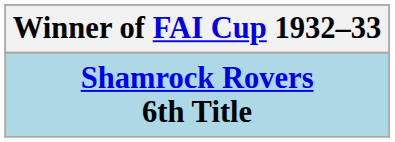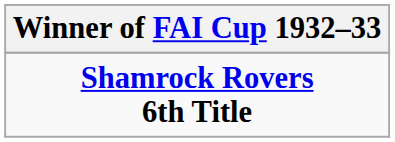(197, 94) lightblue background -> (197, 94) no background
